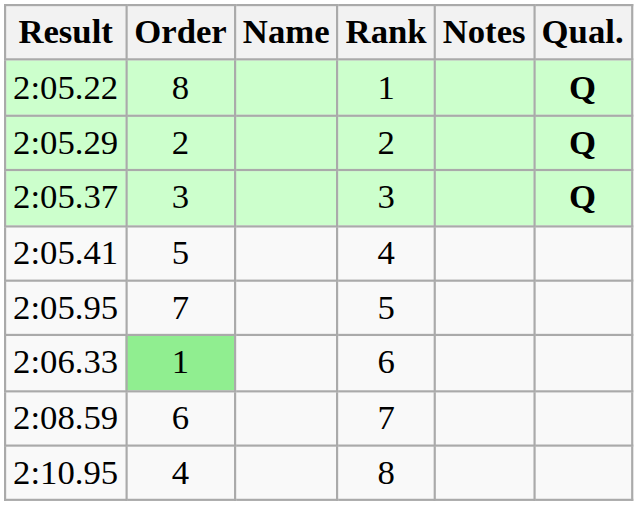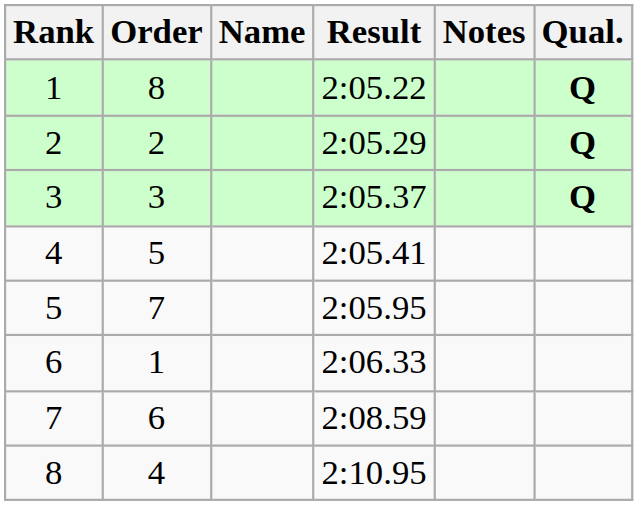columns swapped: (386, 32) <-> (66, 32)
(181, 362) lightgreen background -> (156, 362) no background
